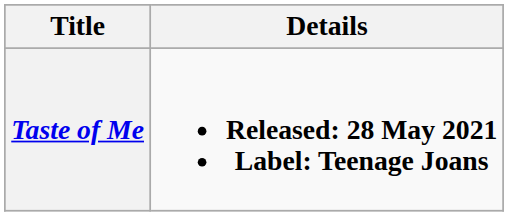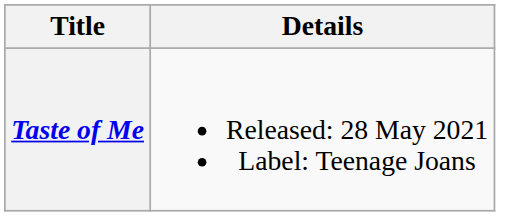(327, 145) bold -> (322, 145) normal
